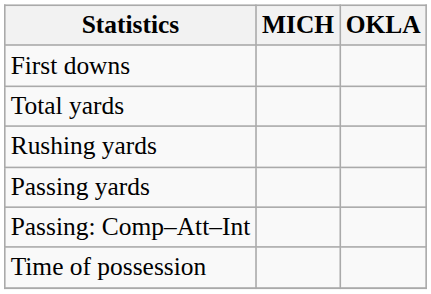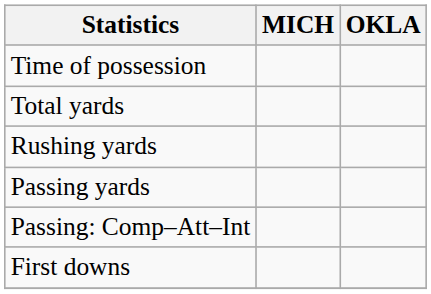rows swapped: (70, 65) <-> (108, 267)
